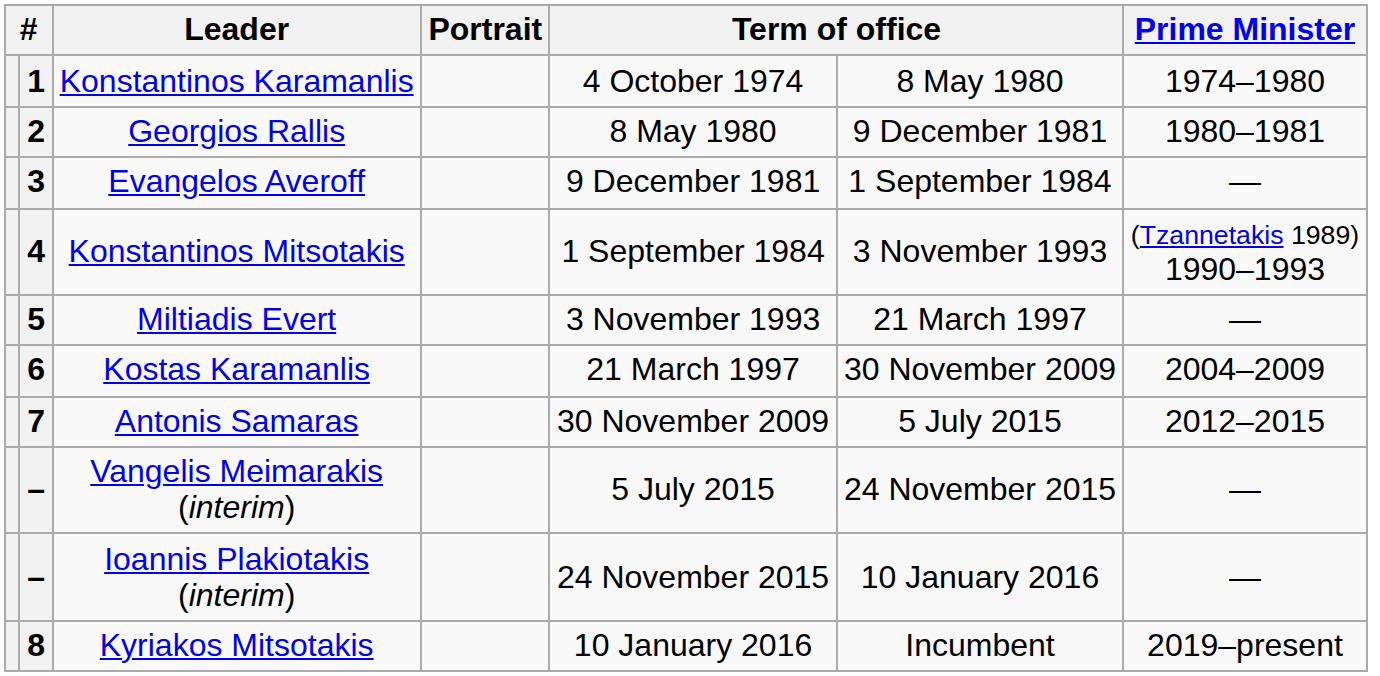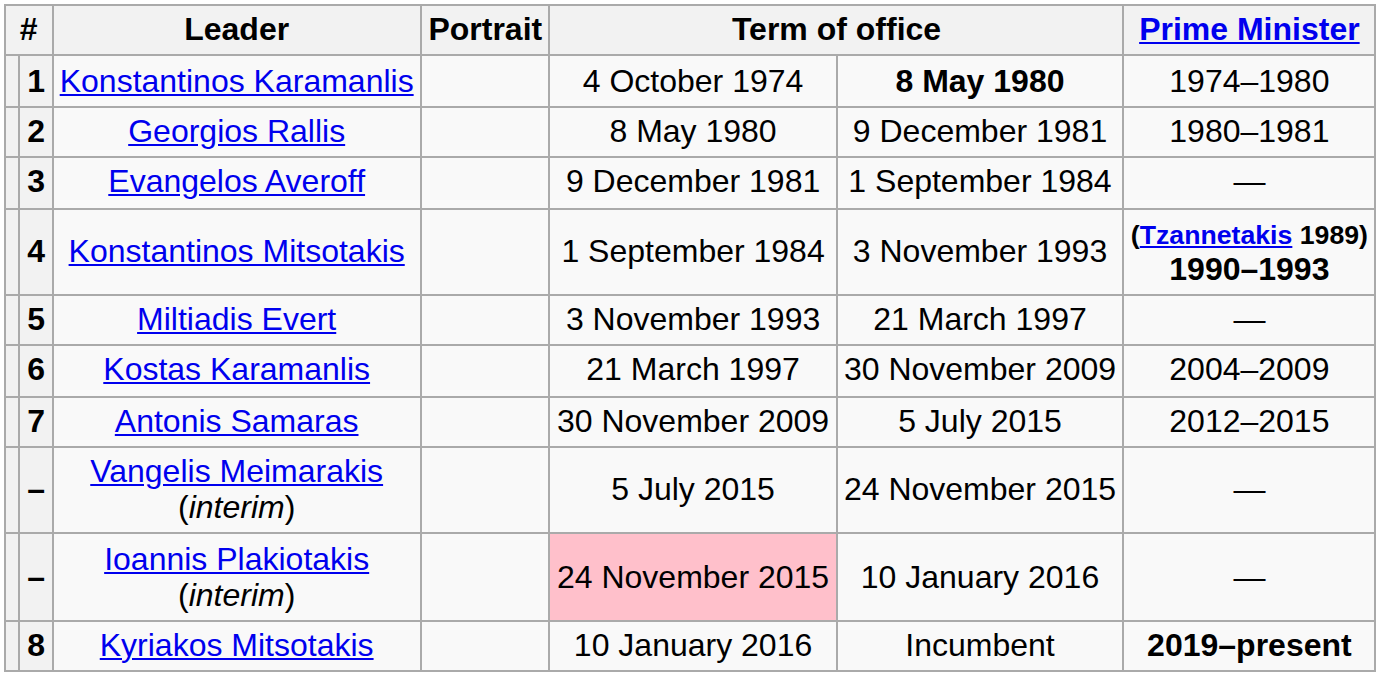(980, 80) normal -> (980, 80) bold
(1245, 252) normal -> (1249, 250) bold
(693, 576) no background -> (693, 576) pink background
(1245, 645) normal -> (1249, 645) bold
